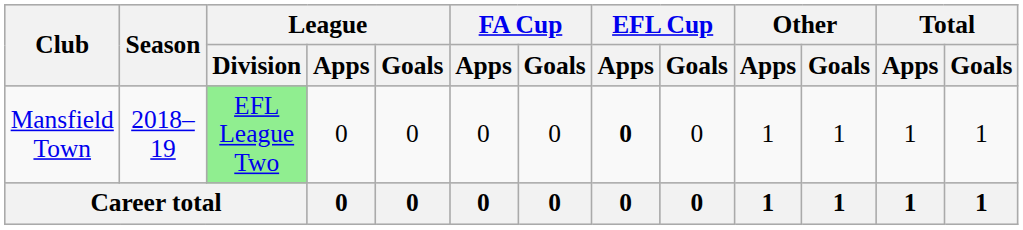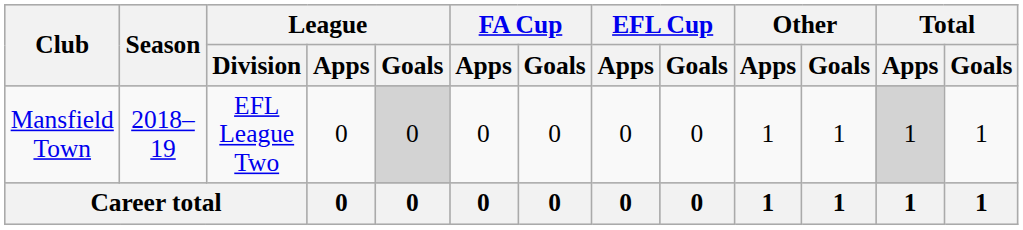(257, 133) lightgreen background -> (257, 133) no background
(412, 133) no background -> (412, 133) lightgrey background
(626, 133) bold -> (626, 133) normal
(910, 133) no background -> (910, 133) lightgrey background
